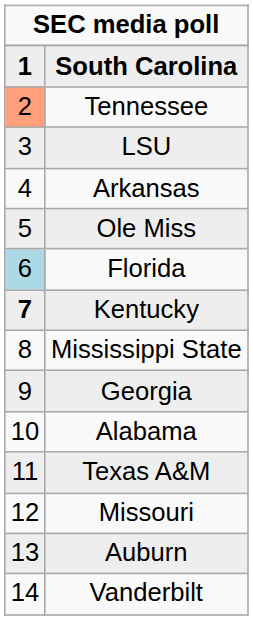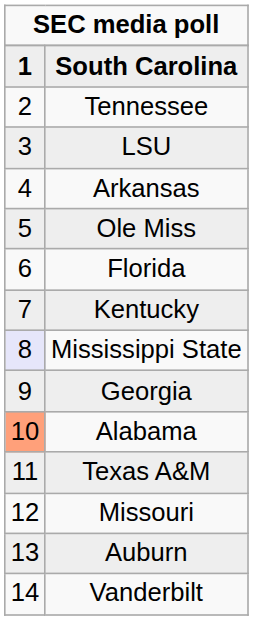(25, 106) lightsalmon background -> (25, 106) no background
(25, 268) lightblue background -> (25, 268) no background
(25, 309) bold -> (25, 309) normal
(25, 350) no background -> (25, 350) lavender background
(25, 431) no background -> (25, 431) lightsalmon background
